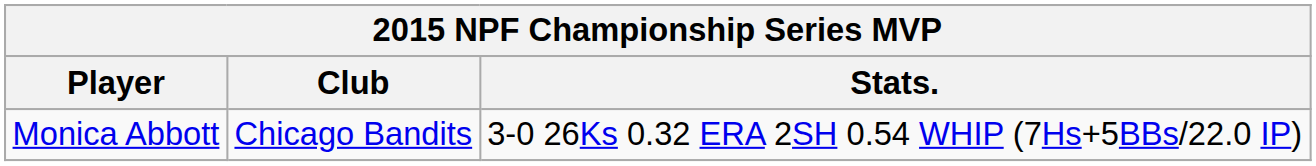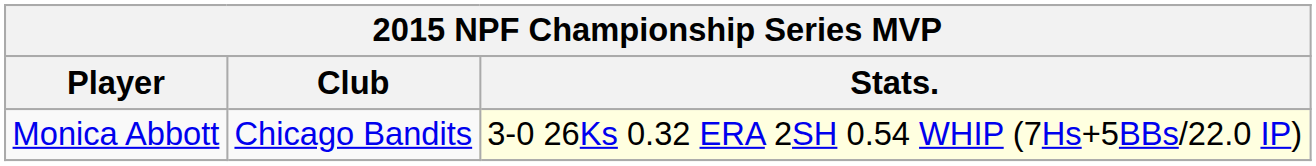(895, 133) no background -> (895, 133) lightyellow background
